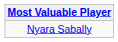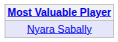(59, 29) no background -> (59, 29) lavender background
